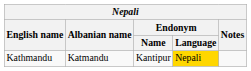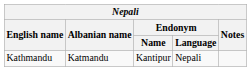(188, 58) gold background -> (188, 58) no background
